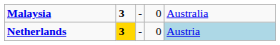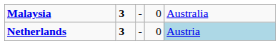(122, 31) gold background -> (122, 31) no background
